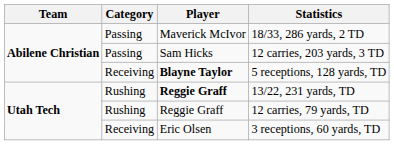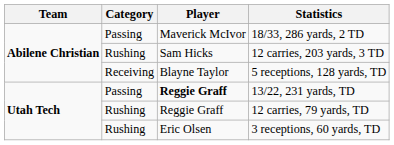(123, 52) Passing -> (125, 52) Rushing
(196, 72) bold -> (194, 72) normal
(125, 91) Rushing -> (123, 91) Passing
(129, 130) Receiving -> (125, 130) Rushing
